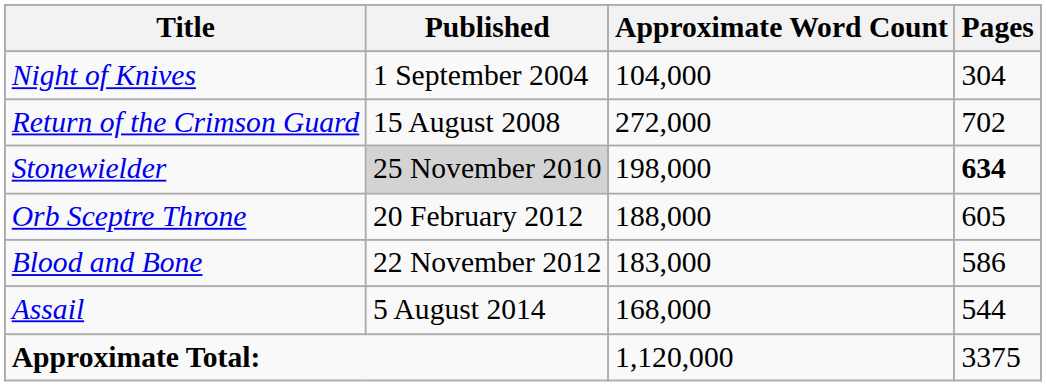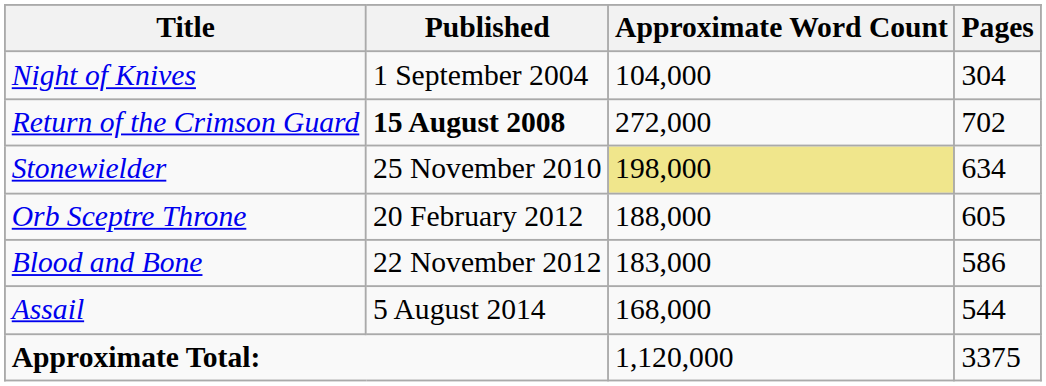(467, 121) normal -> (469, 121) bold
(487, 168) lightgrey background -> (487, 168) no background
(663, 168) no background -> (663, 168) khaki background
(984, 168) bold -> (984, 168) normal
